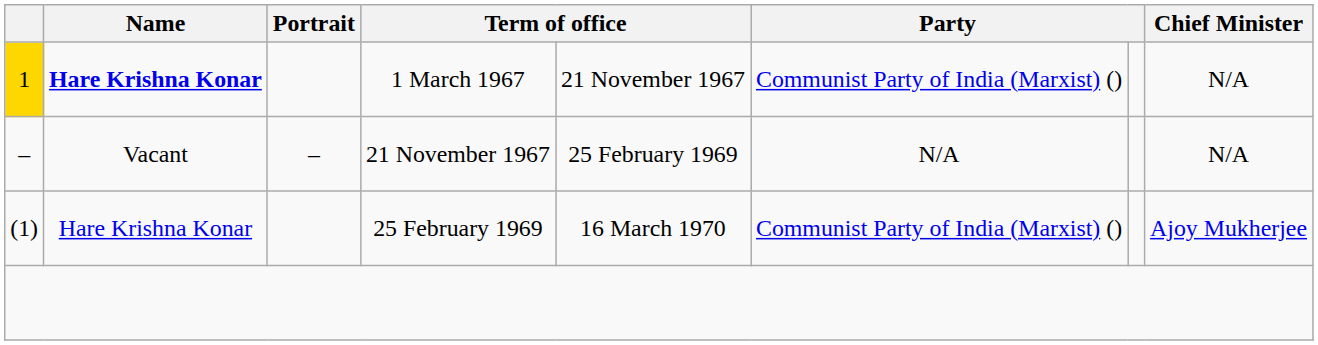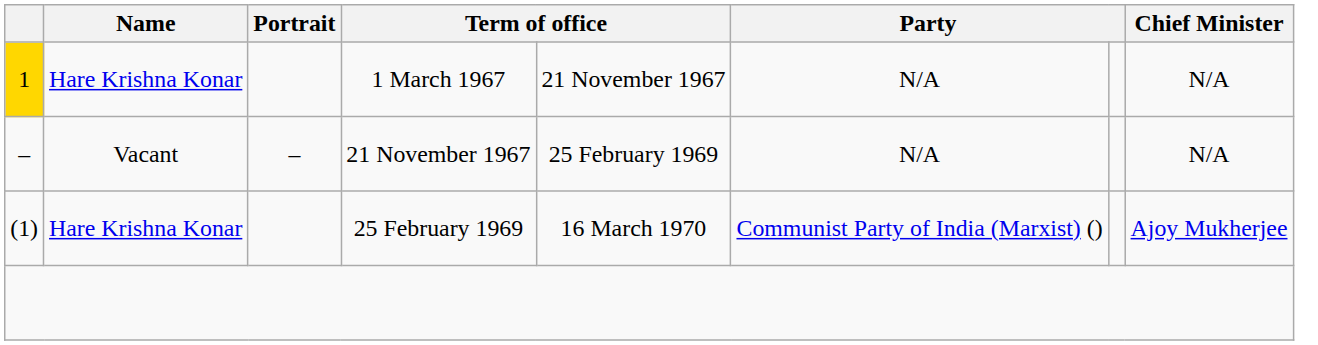(155, 79) bold -> (146, 79) normal
(939, 79) Communist Party of India (Marxist) () -> (920, 79) N/A
